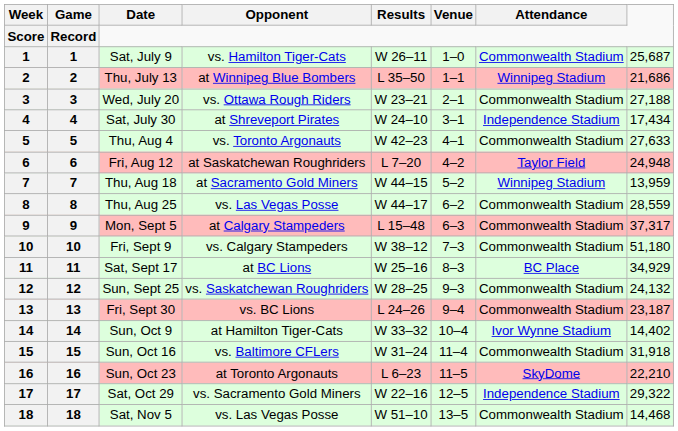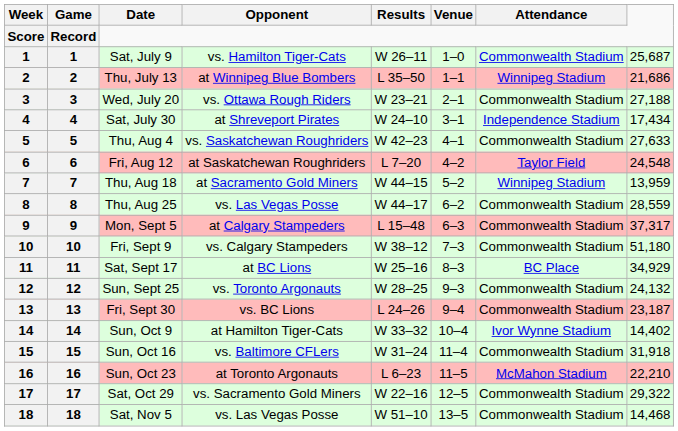(277, 141) vs. Toronto Argonauts -> (277, 141) vs. Saskatchewan Roughriders
(650, 162) 24,948 -> (650, 162) 24,548
(277, 288) vs. Saskatchewan Roughriders -> (277, 288) vs. Toronto Argonauts
(551, 373) SkyDome -> (551, 373) McMahon Stadium
(551, 394) Independence Stadium -> (551, 394) Commonwealth Stadium
